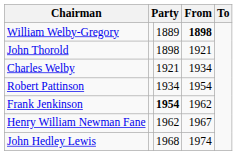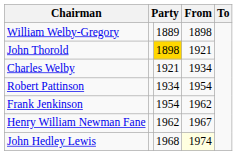(200, 31) bold -> (200, 31) normal
(168, 50) no background -> (168, 50) gold background
(168, 104) bold -> (168, 104) normal
(200, 141) no background -> (200, 141) lightyellow background
